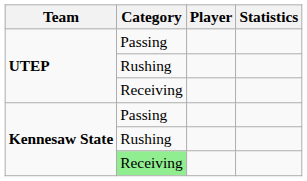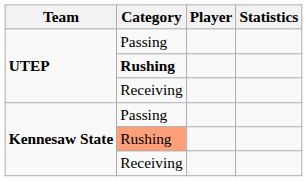(146, 65) normal -> (148, 65) bold
(146, 138) no background -> (146, 138) lightsalmon background
(151, 163) lightgreen background -> (151, 163) no background
